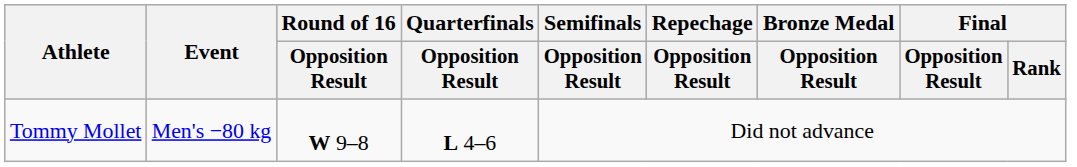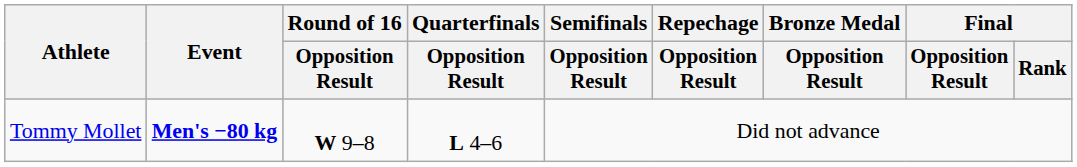(211, 130) normal -> (214, 130) bold
